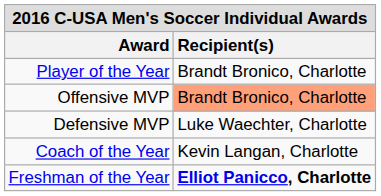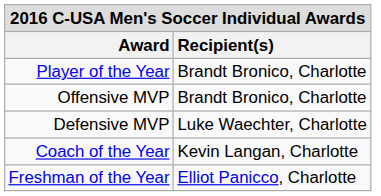(272, 98) lightsalmon background -> (272, 98) no background
(274, 178) bold -> (267, 178) normal
